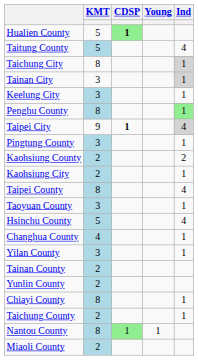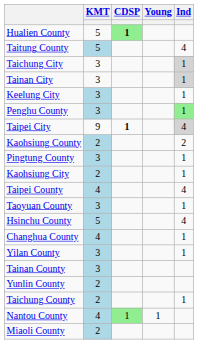(98, 64) 8 -> (98, 64) 3
(98, 111) 8 -> (98, 111) 3
rows swapped: (40, 142) <-> (44, 158)
(98, 189) 8 -> (98, 189) 4
(98, 268) 2 -> (98, 268) 3
- row: (36, 300)
(98, 331) 8 -> (98, 315) 4
